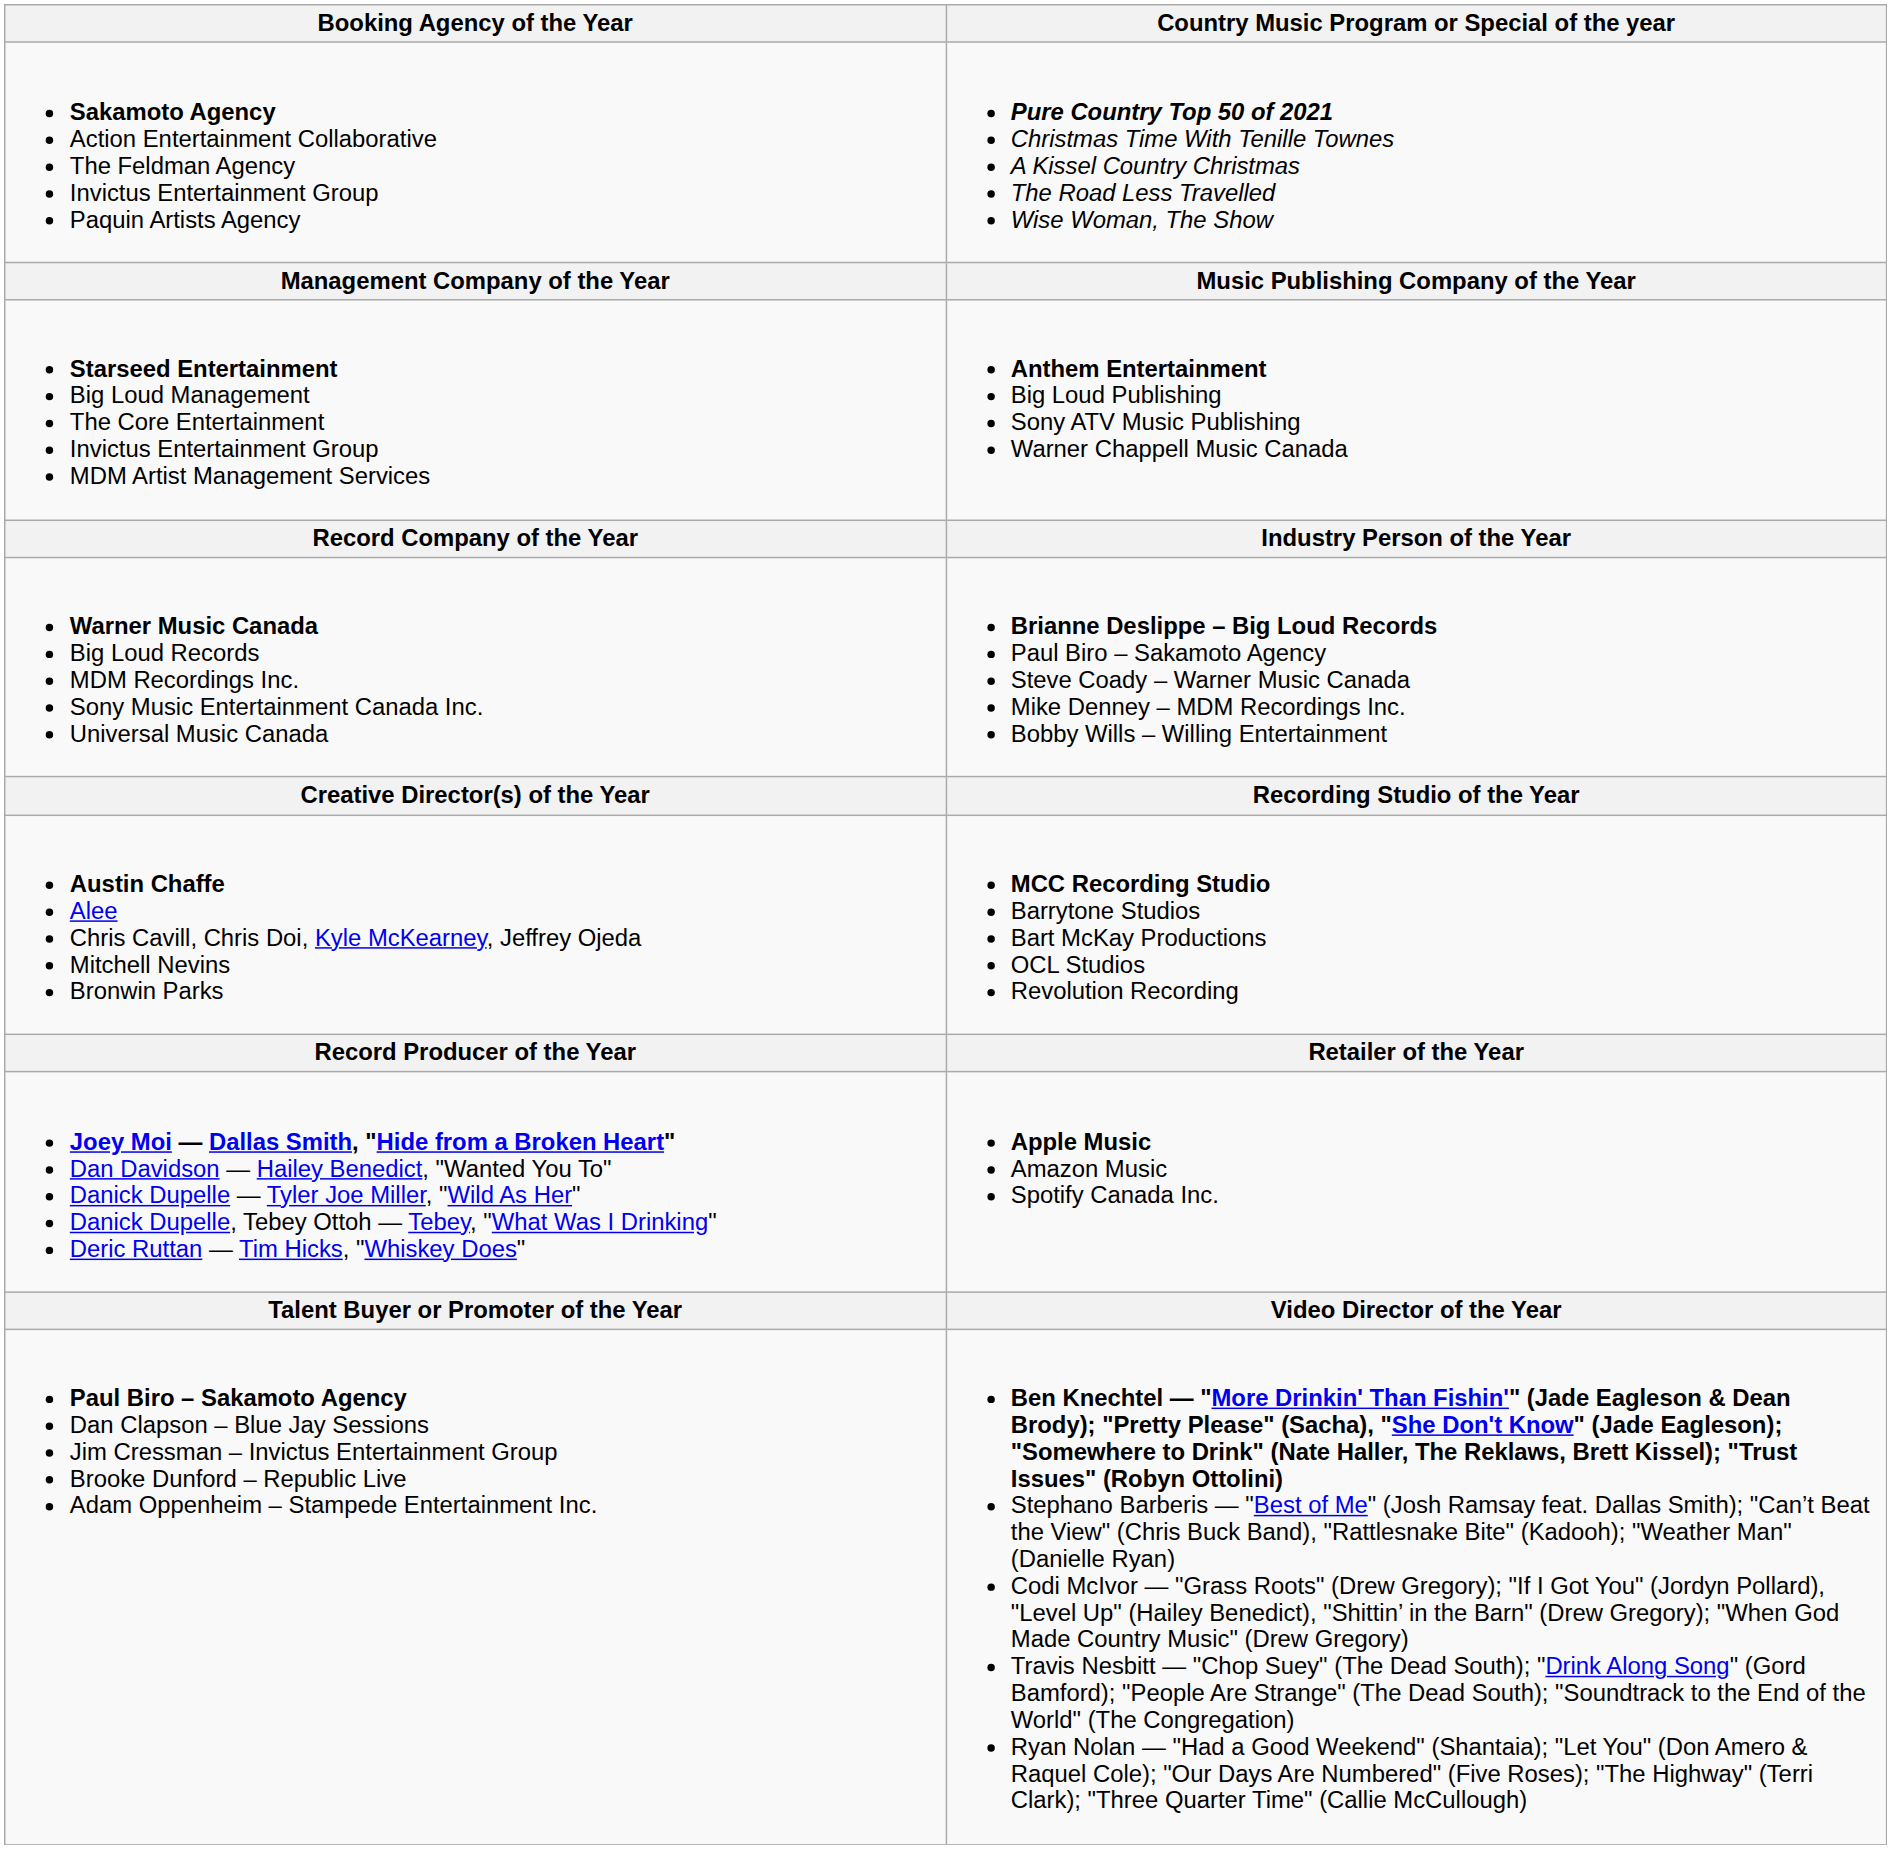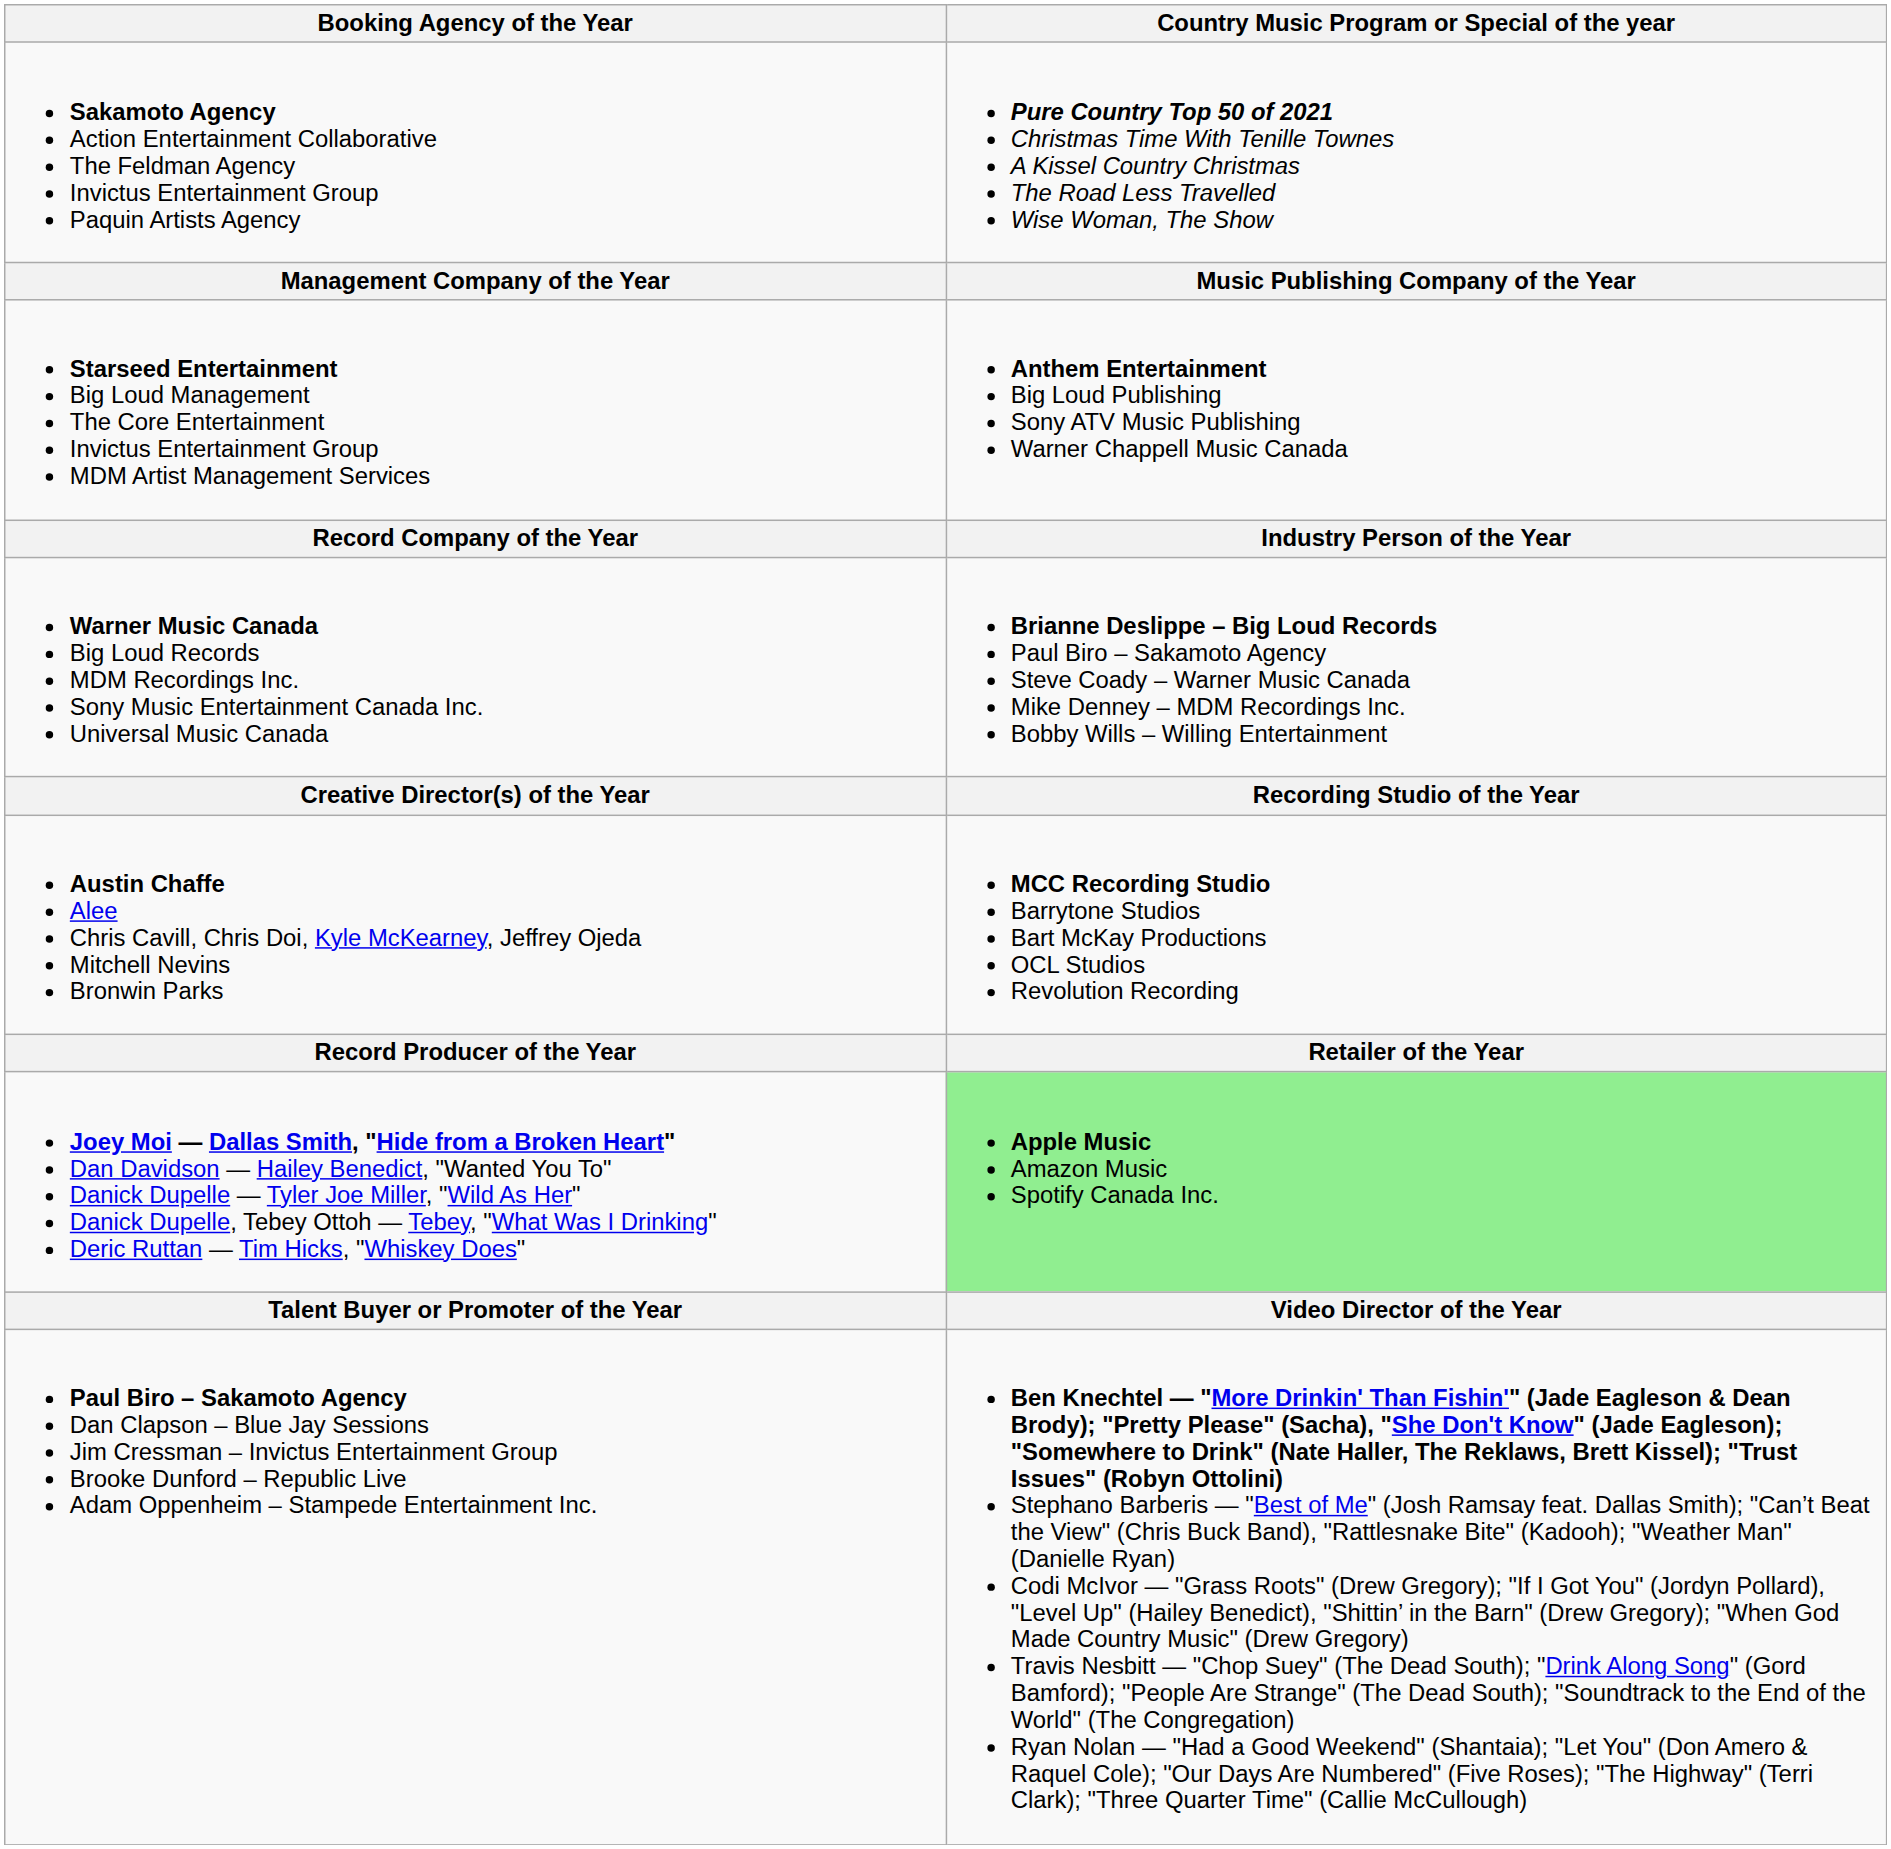(1416, 1169) no background -> (1416, 1169) lightgreen background
